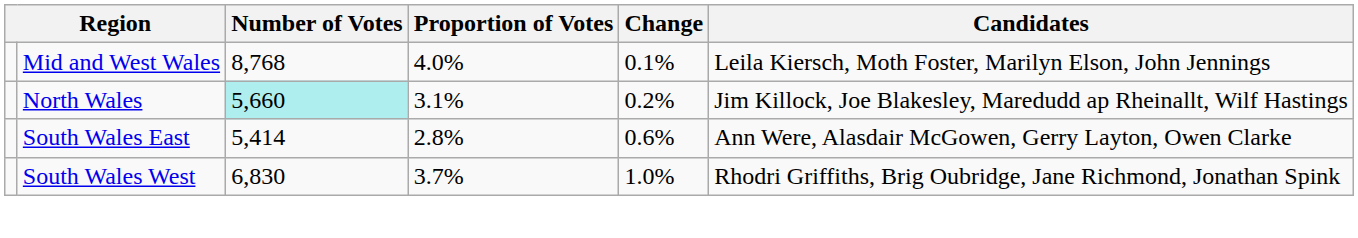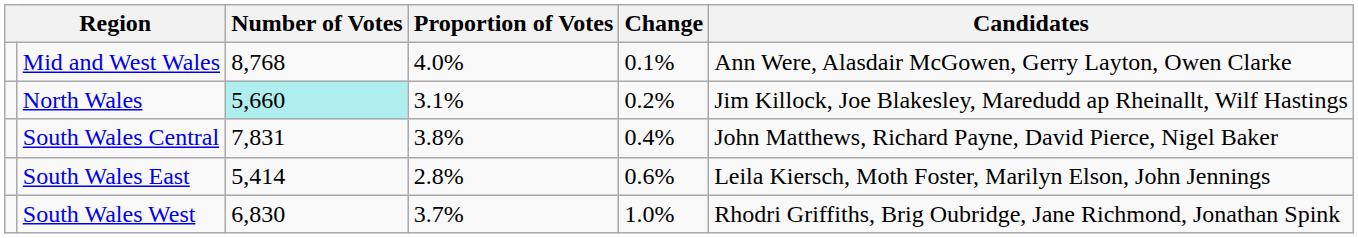(992, 61) Leila Kiersch, Moth Foster, Marilyn Elson, John Jennings -> (1003, 61) Ann Were, Alasdair McGowen, Gerry Layton, Owen Clarke
+ row: (121, 137)
(1003, 137) Ann Were, Alasdair McGowen, Gerry Layton, Owen Clarke -> (992, 175) Leila Kiersch, Moth Foster, Marilyn Elson, John Jennings
